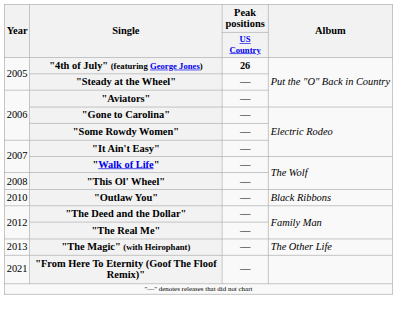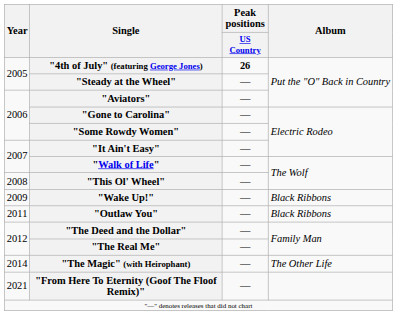+ row: (126, 197)
(17, 197) 2010 -> (17, 214) 2011
(17, 247) 2013 -> (17, 263) 2014
